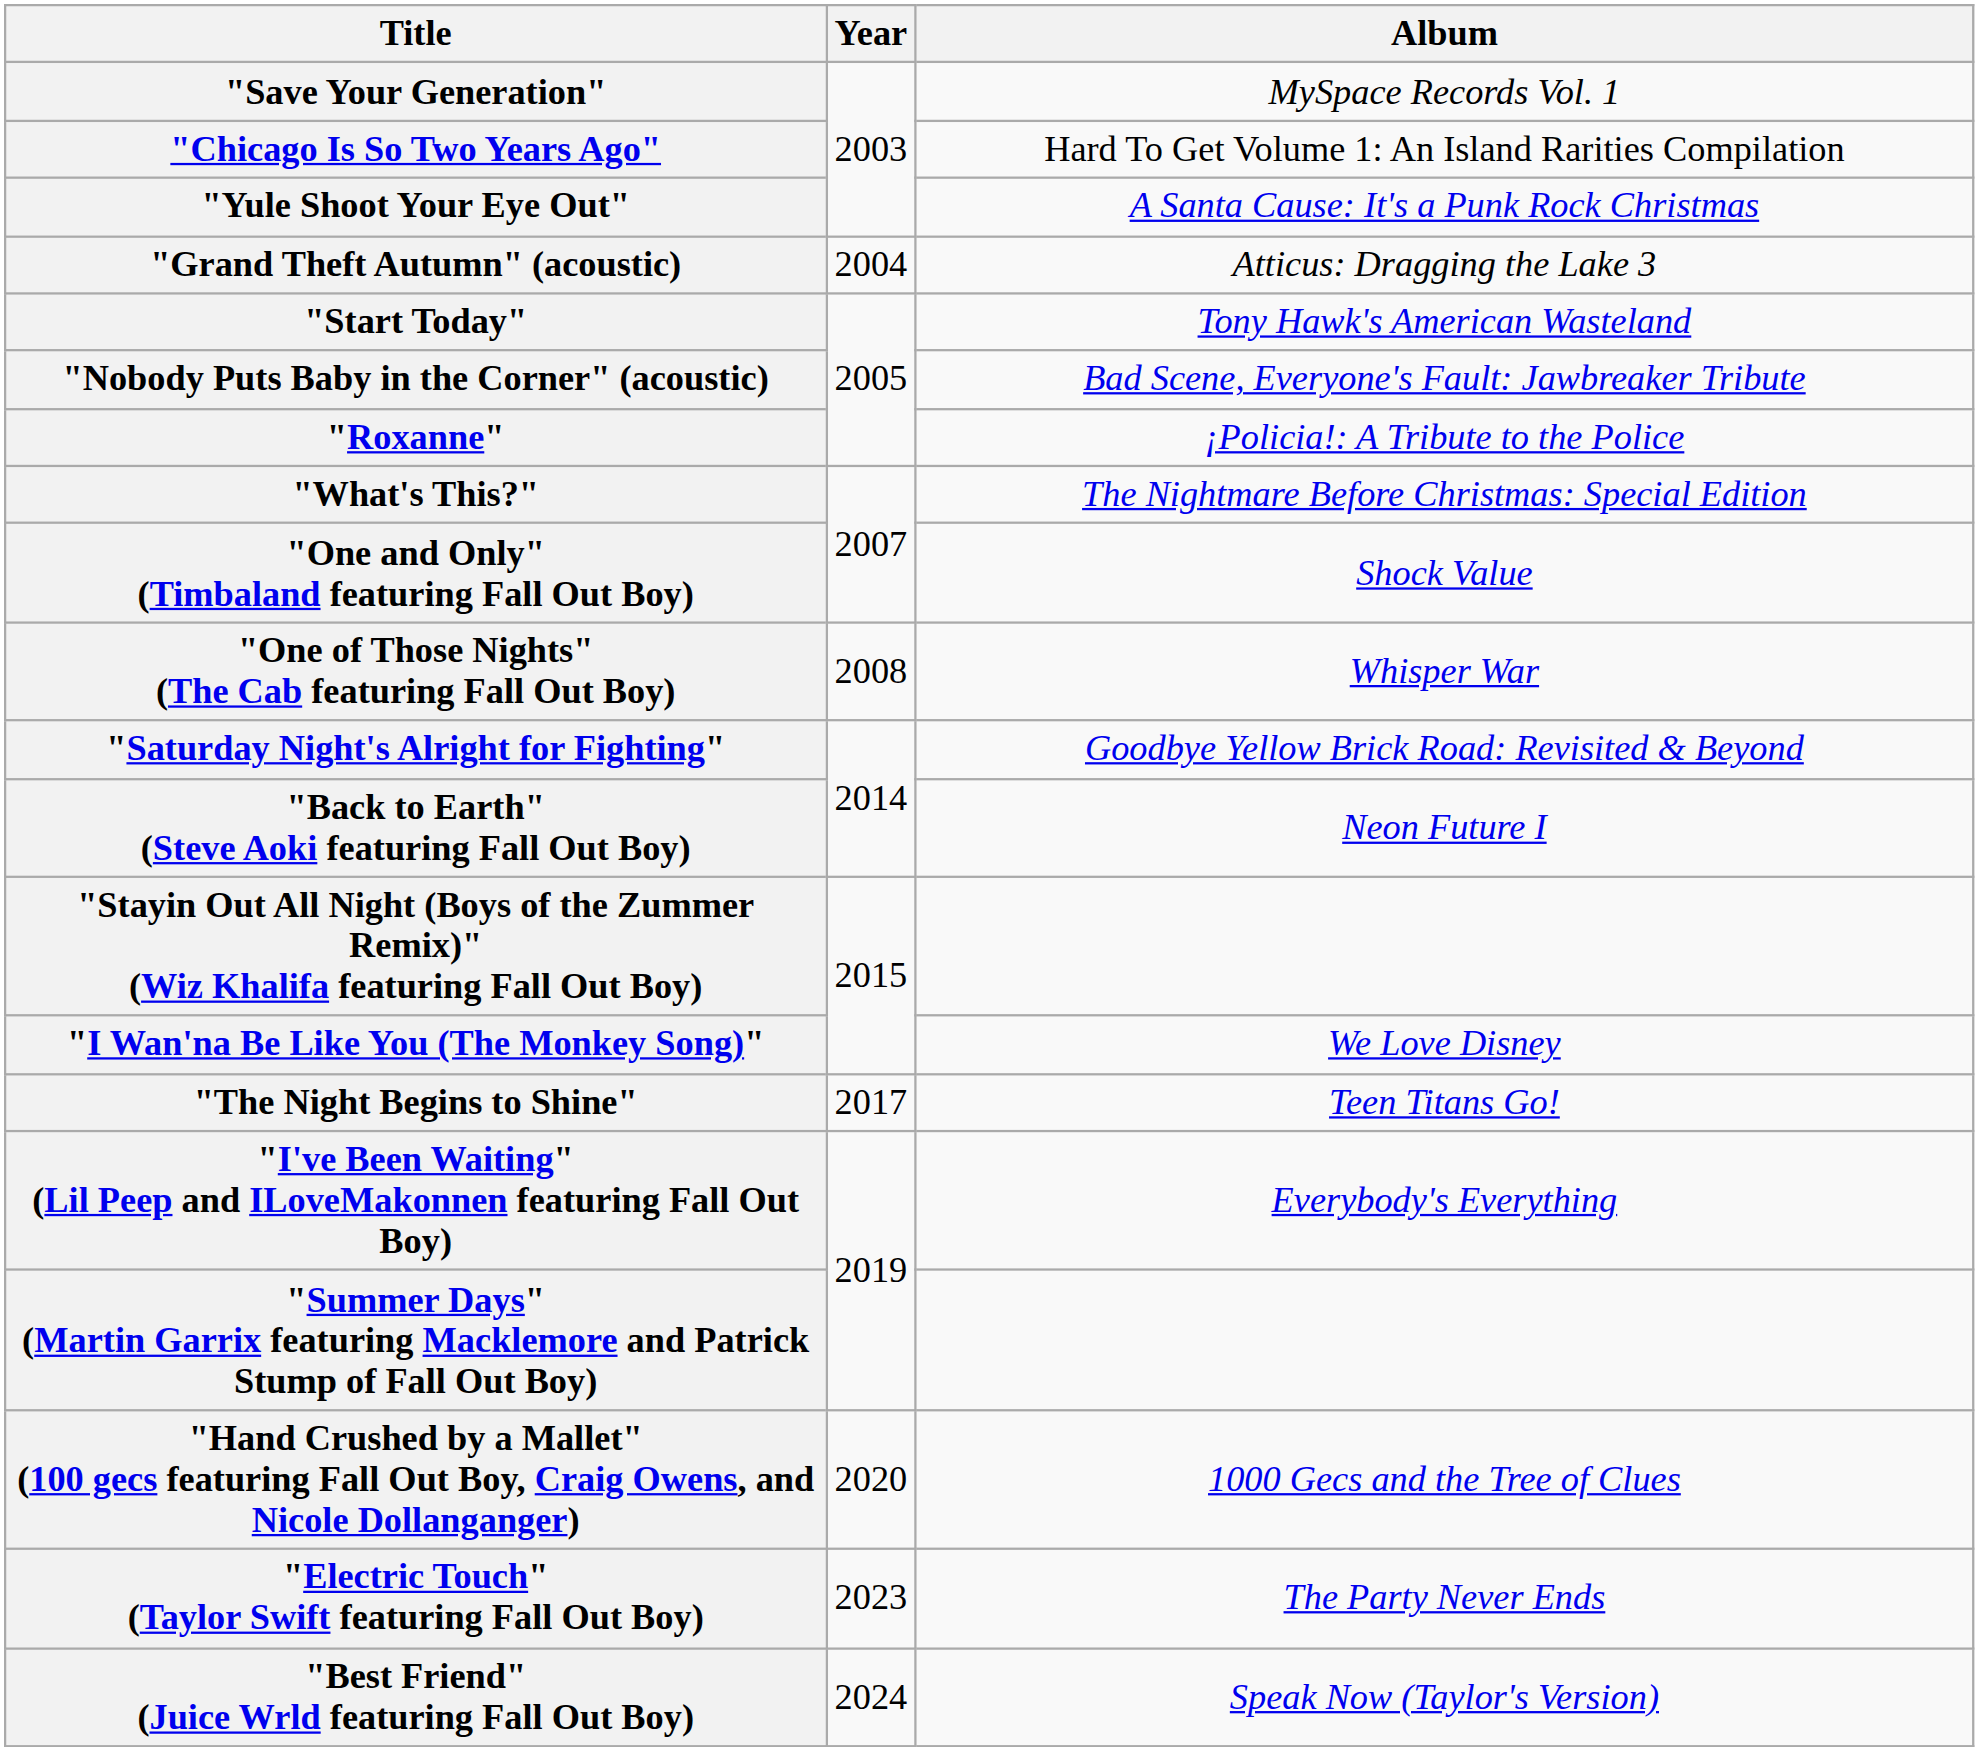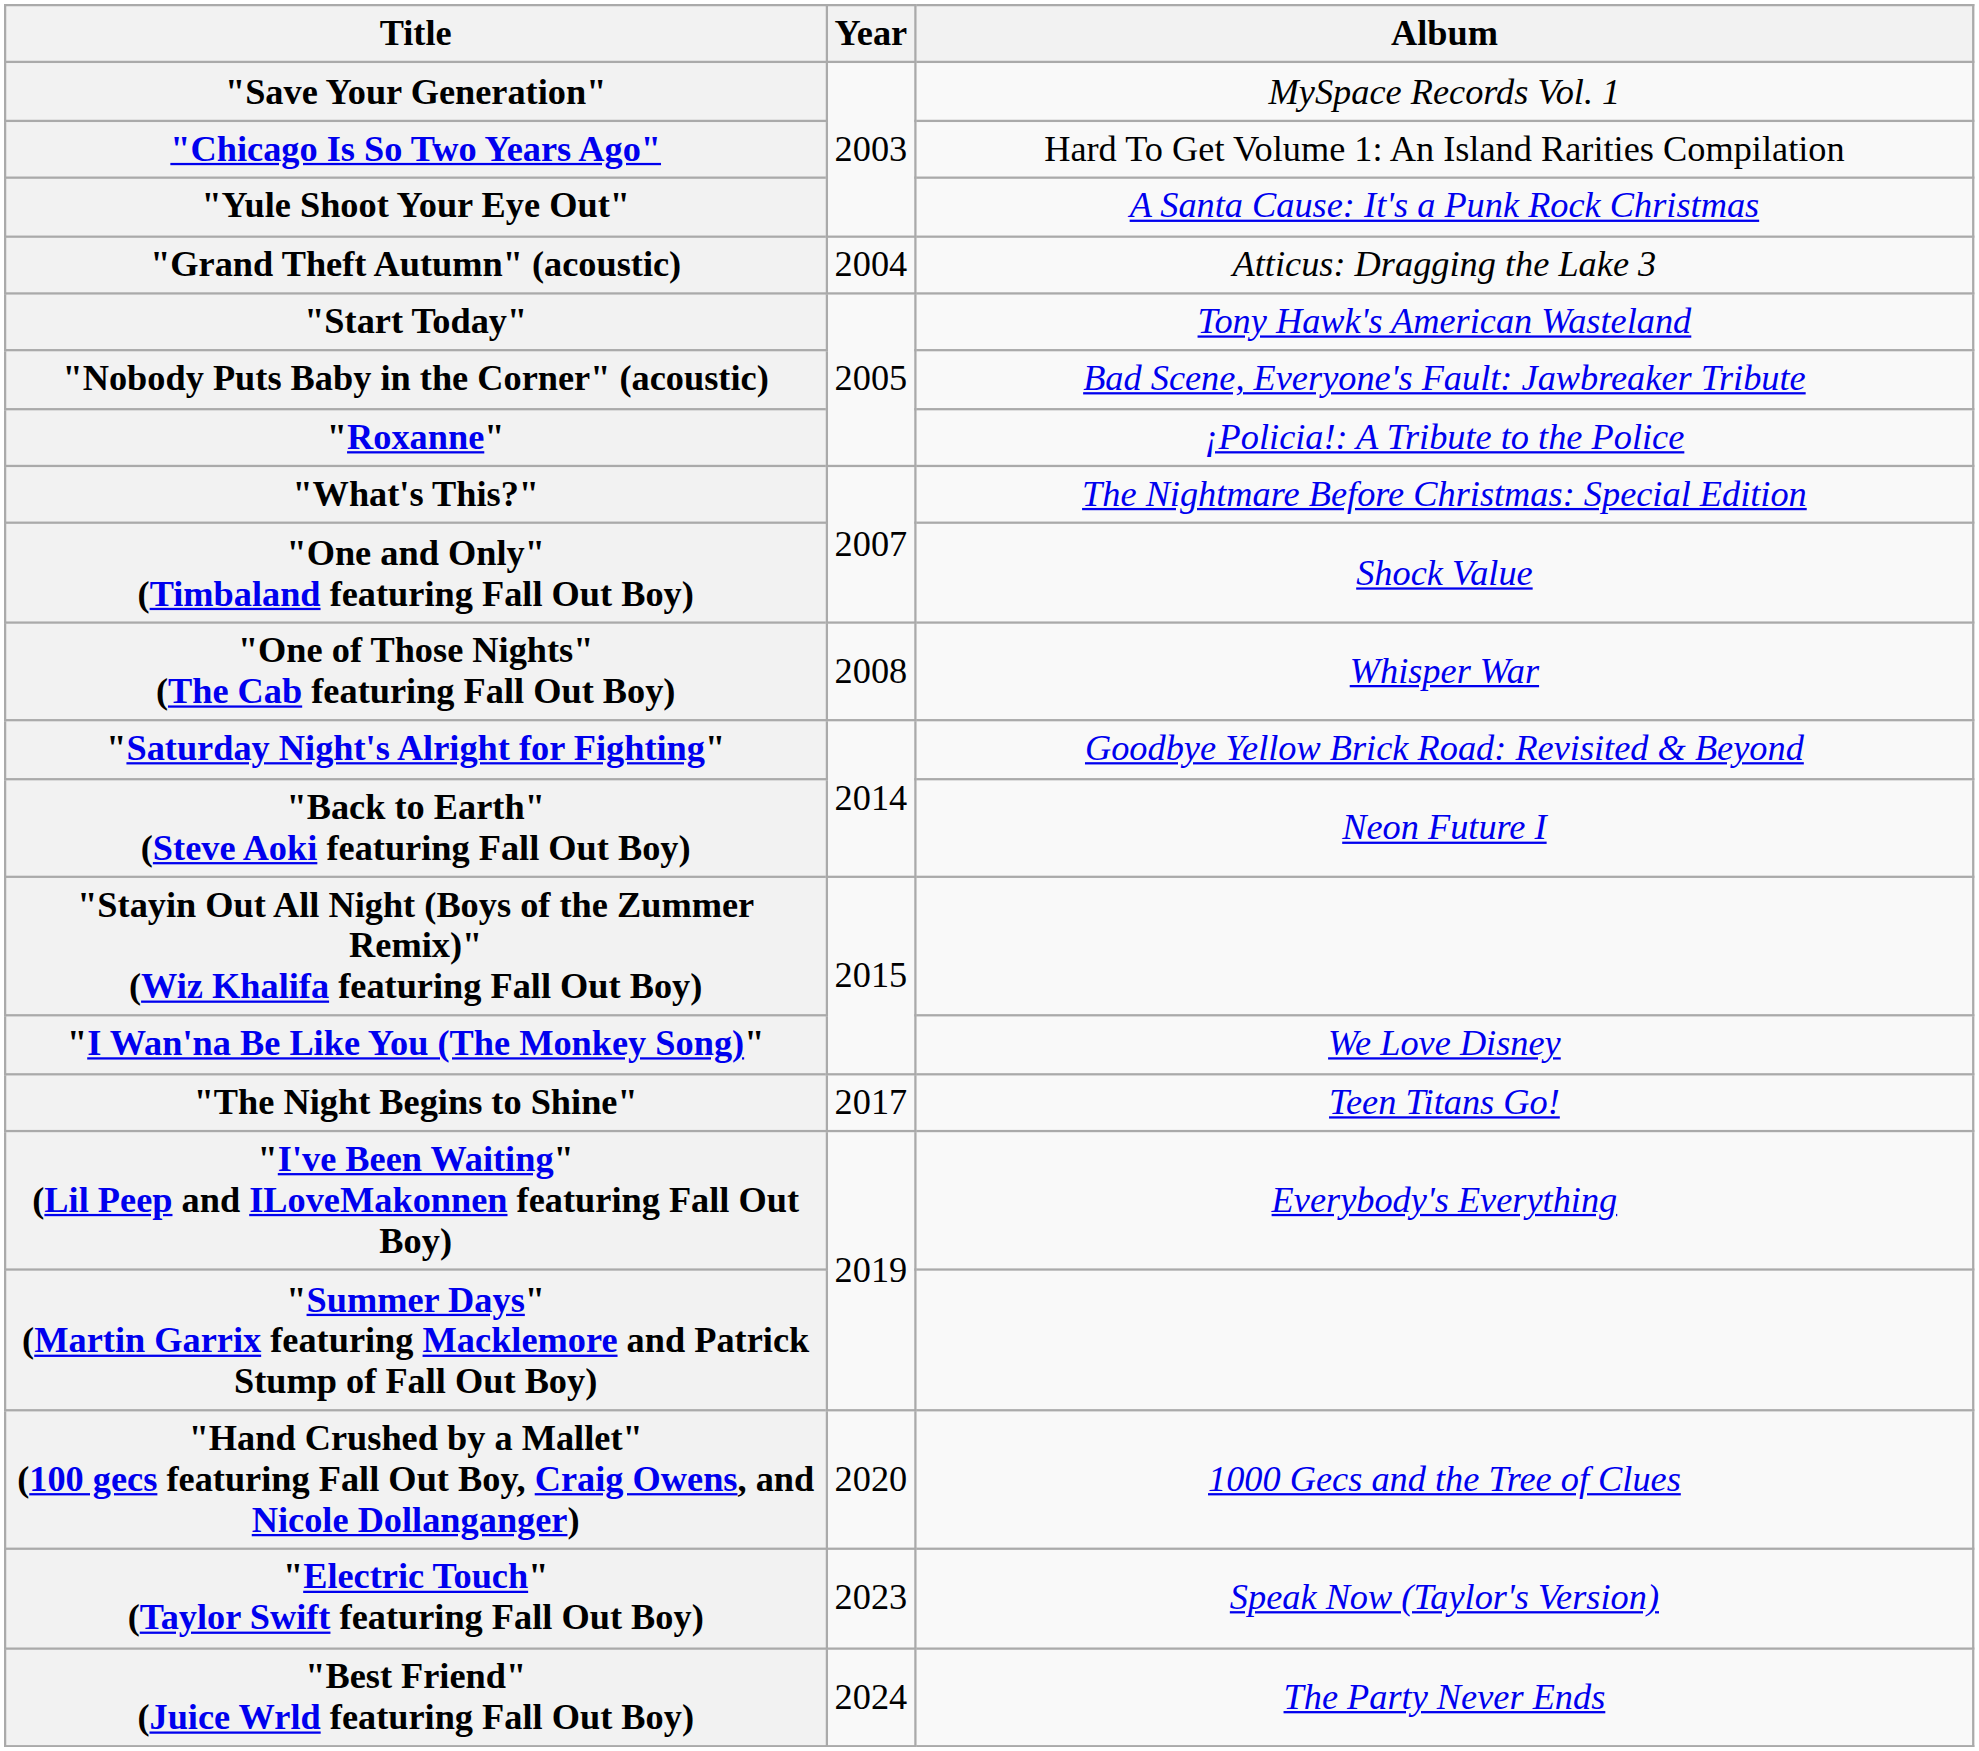(1444, 1597) The Party Never Ends -> (1444, 1597) Speak Now (Taylor's Version)
(1444, 1696) Speak Now (Taylor's Version) -> (1444, 1696) The Party Never Ends
